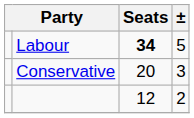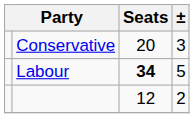rows swapped: (43, 44) <-> (66, 71)
